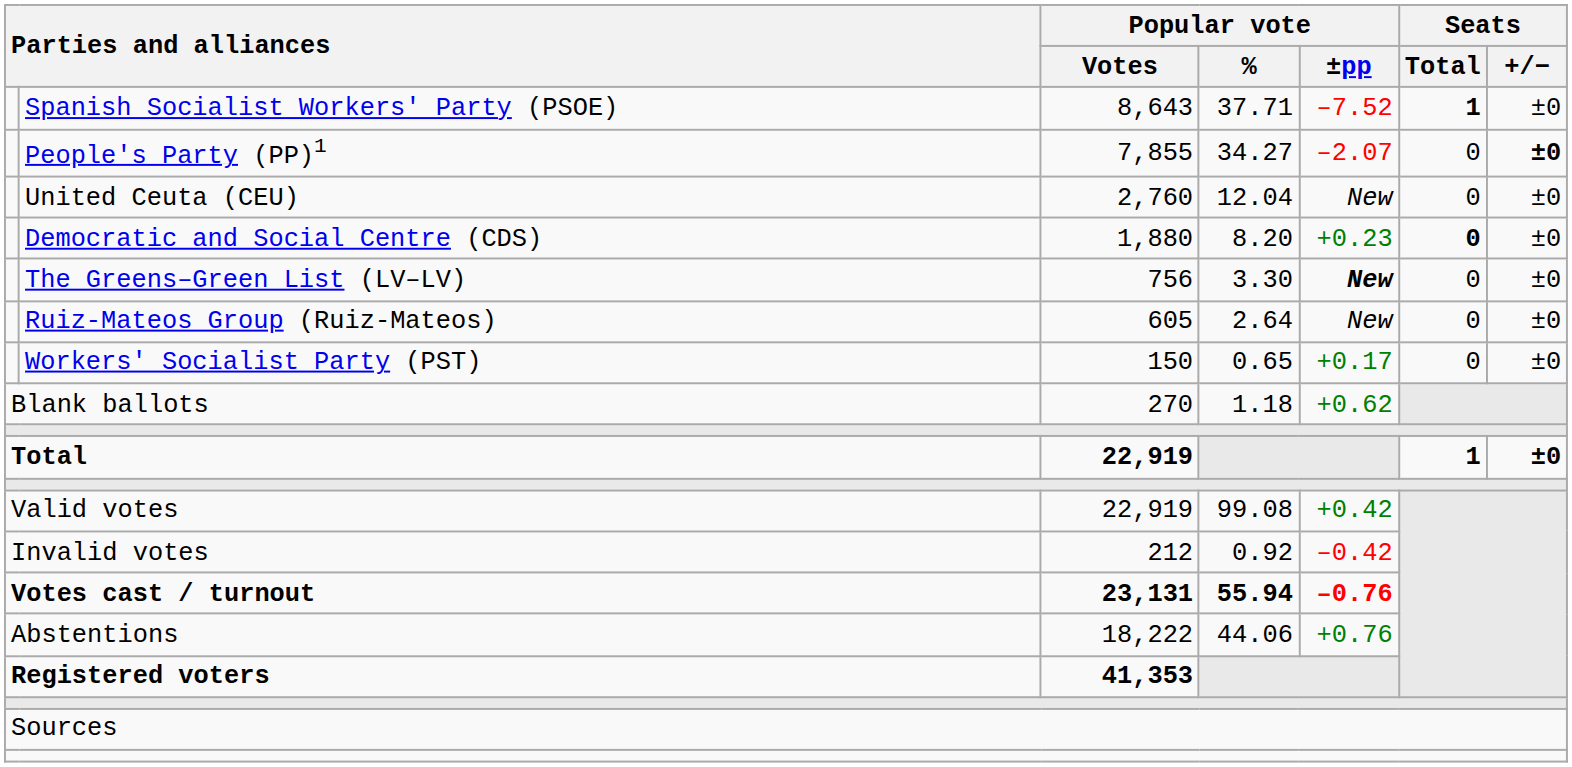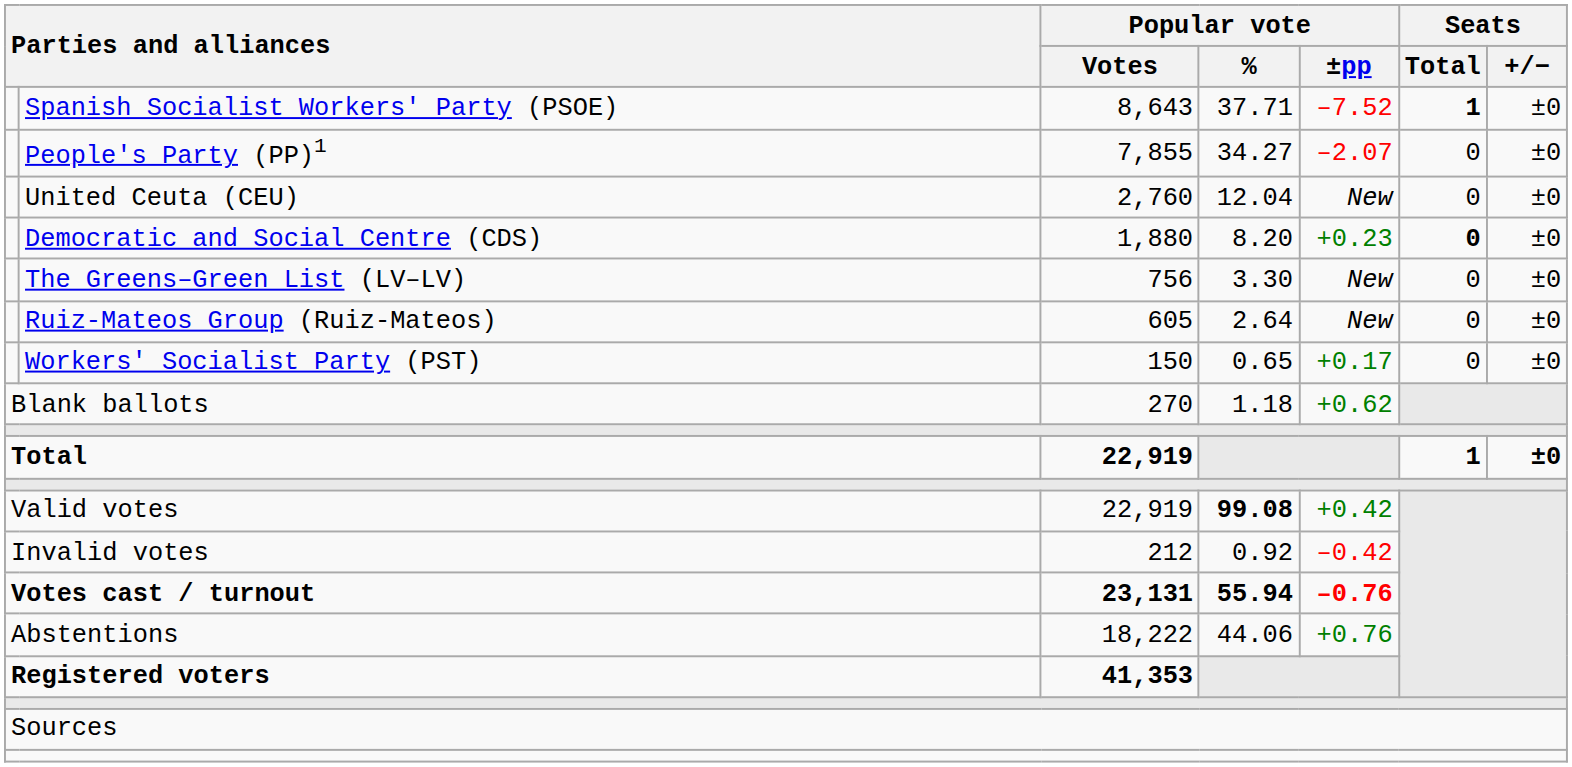(1546, 153) bold -> (1546, 153) normal
(1370, 280) bold -> (1370, 280) normal
(1255, 511) normal -> (1255, 511) bold
